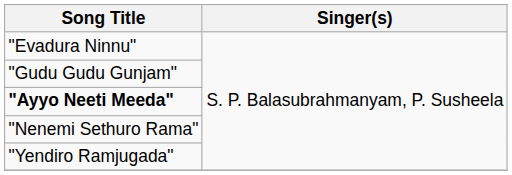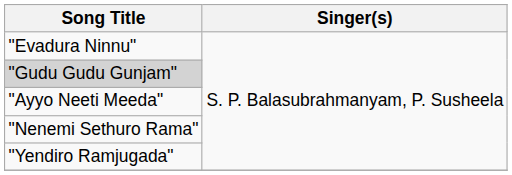(93, 73) no background -> (93, 73) lightgrey background
(91, 101) bold -> (86, 101) normal
